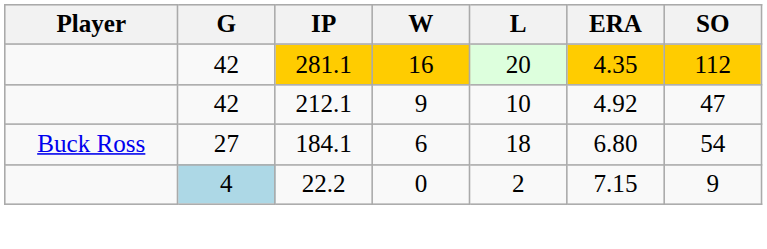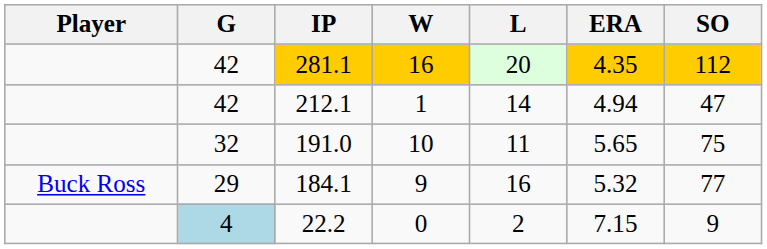(421, 104) 9 -> (421, 104) 1
(518, 104) 10 -> (518, 104) 14
(615, 104) 4.92 -> (615, 104) 4.94
+ row: (324, 143)
(226, 143) 27 -> (226, 183) 29
(421, 143) 6 -> (421, 183) 9
(518, 143) 18 -> (518, 183) 16
(615, 143) 6.80 -> (615, 183) 5.32
(713, 143) 54 -> (713, 183) 77
